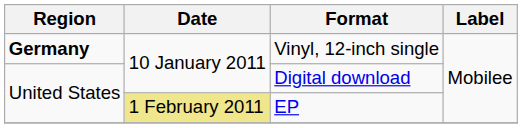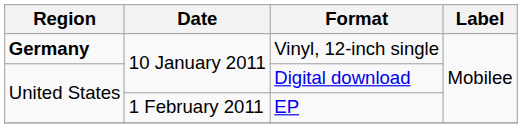(196, 107) khaki background -> (196, 107) no background
